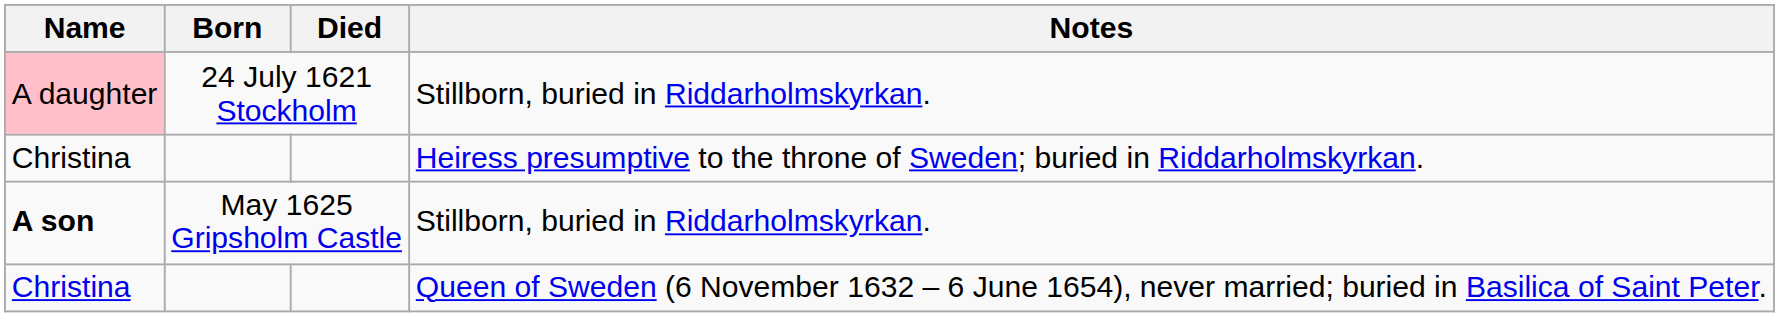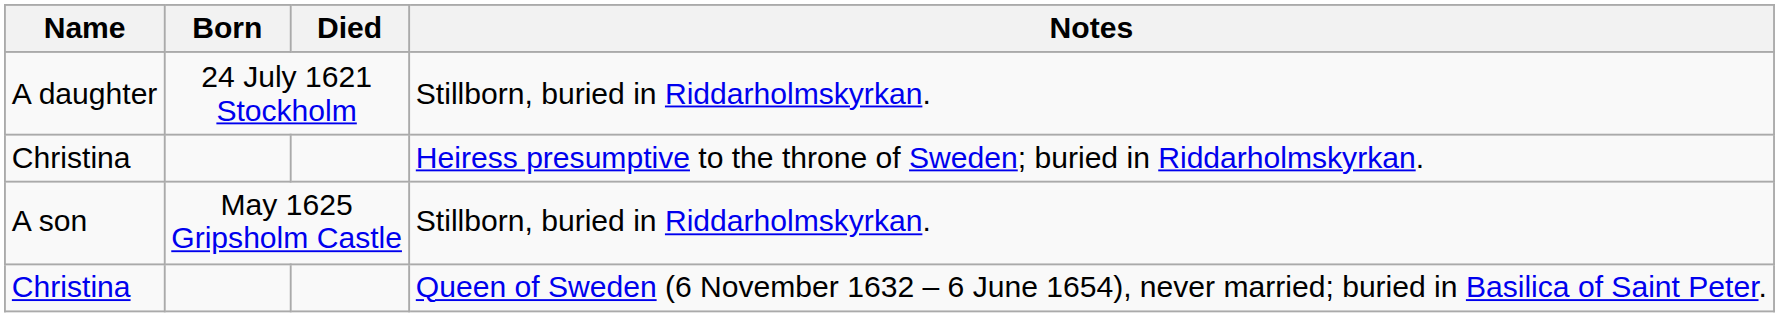(85, 92) pink background -> (85, 92) no background
(53, 222) bold -> (50, 222) normal
